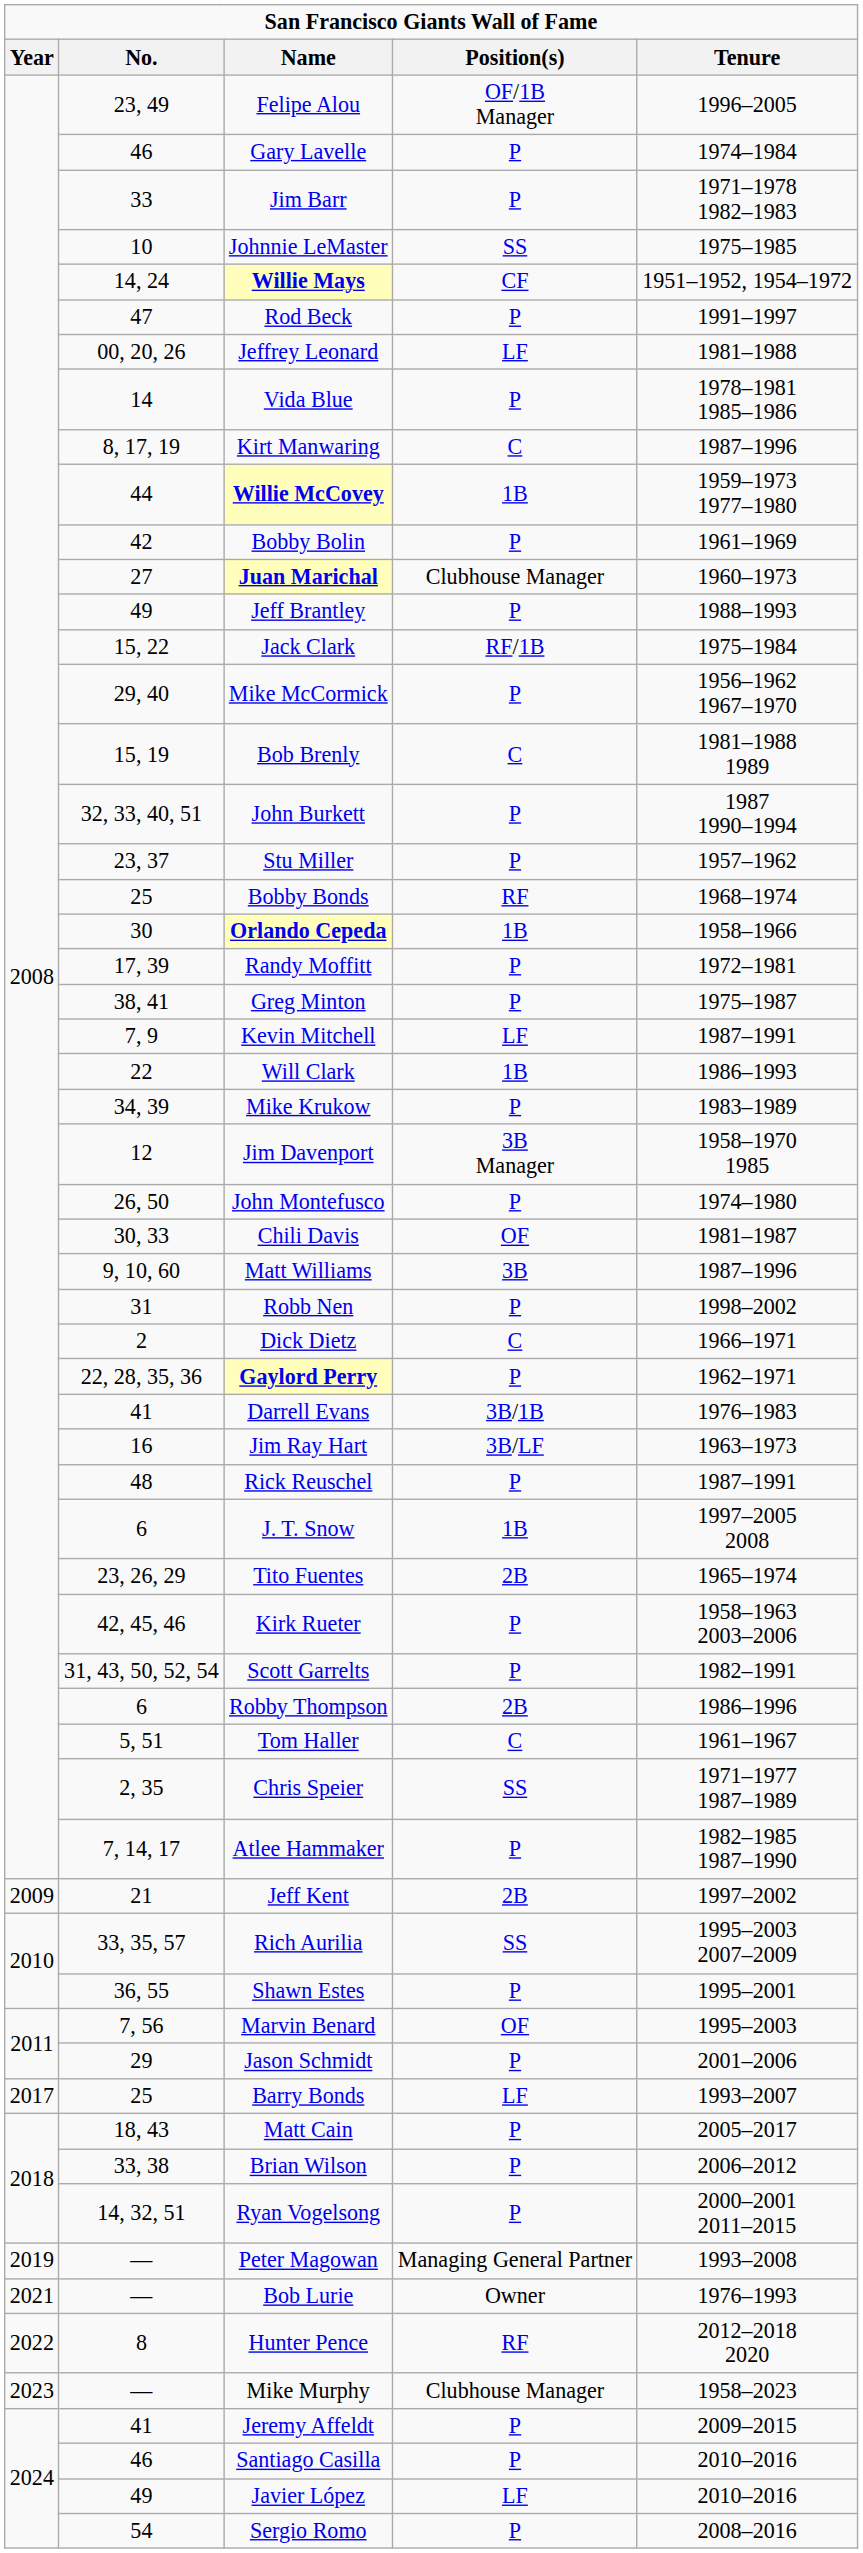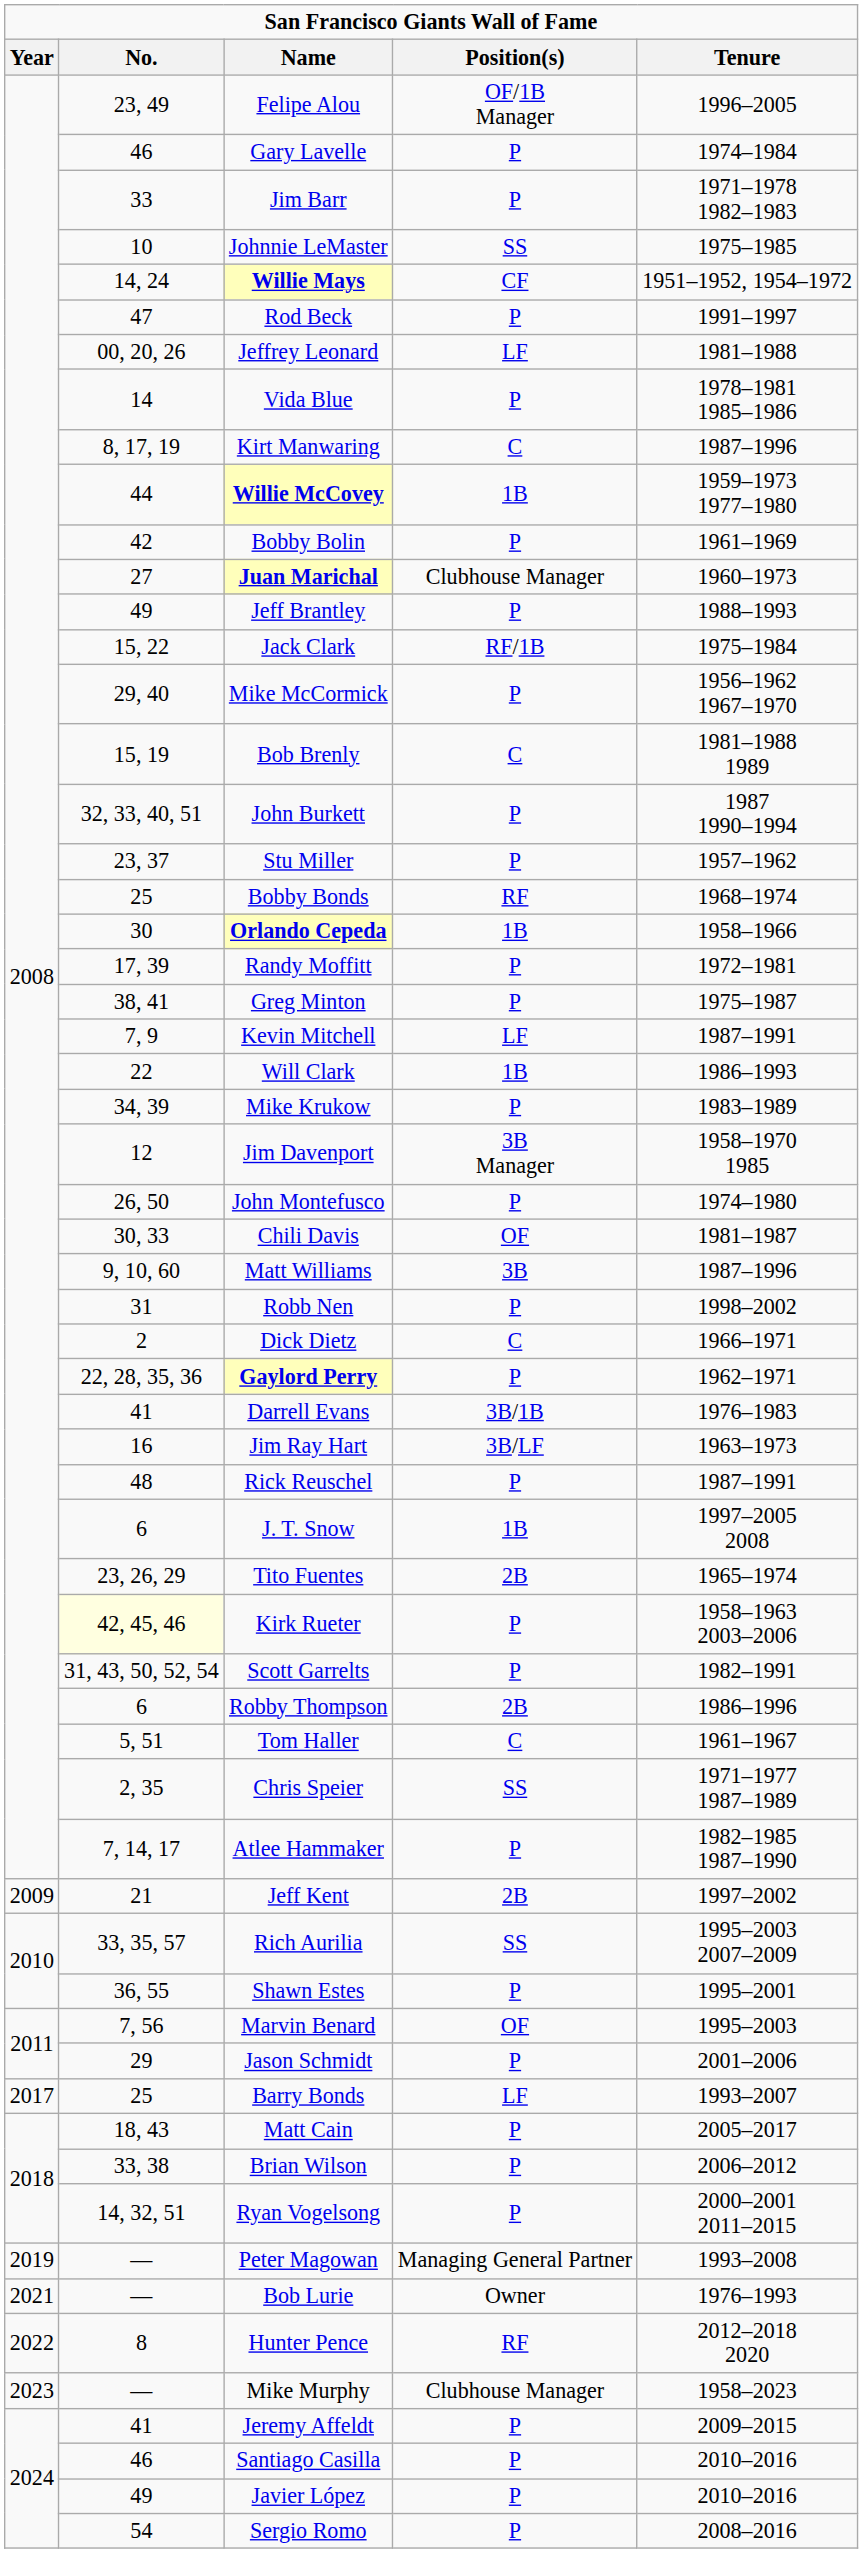(141, 1623) no background -> (141, 1623) lightyellow background
(515, 2495) LF -> (515, 2495) P
